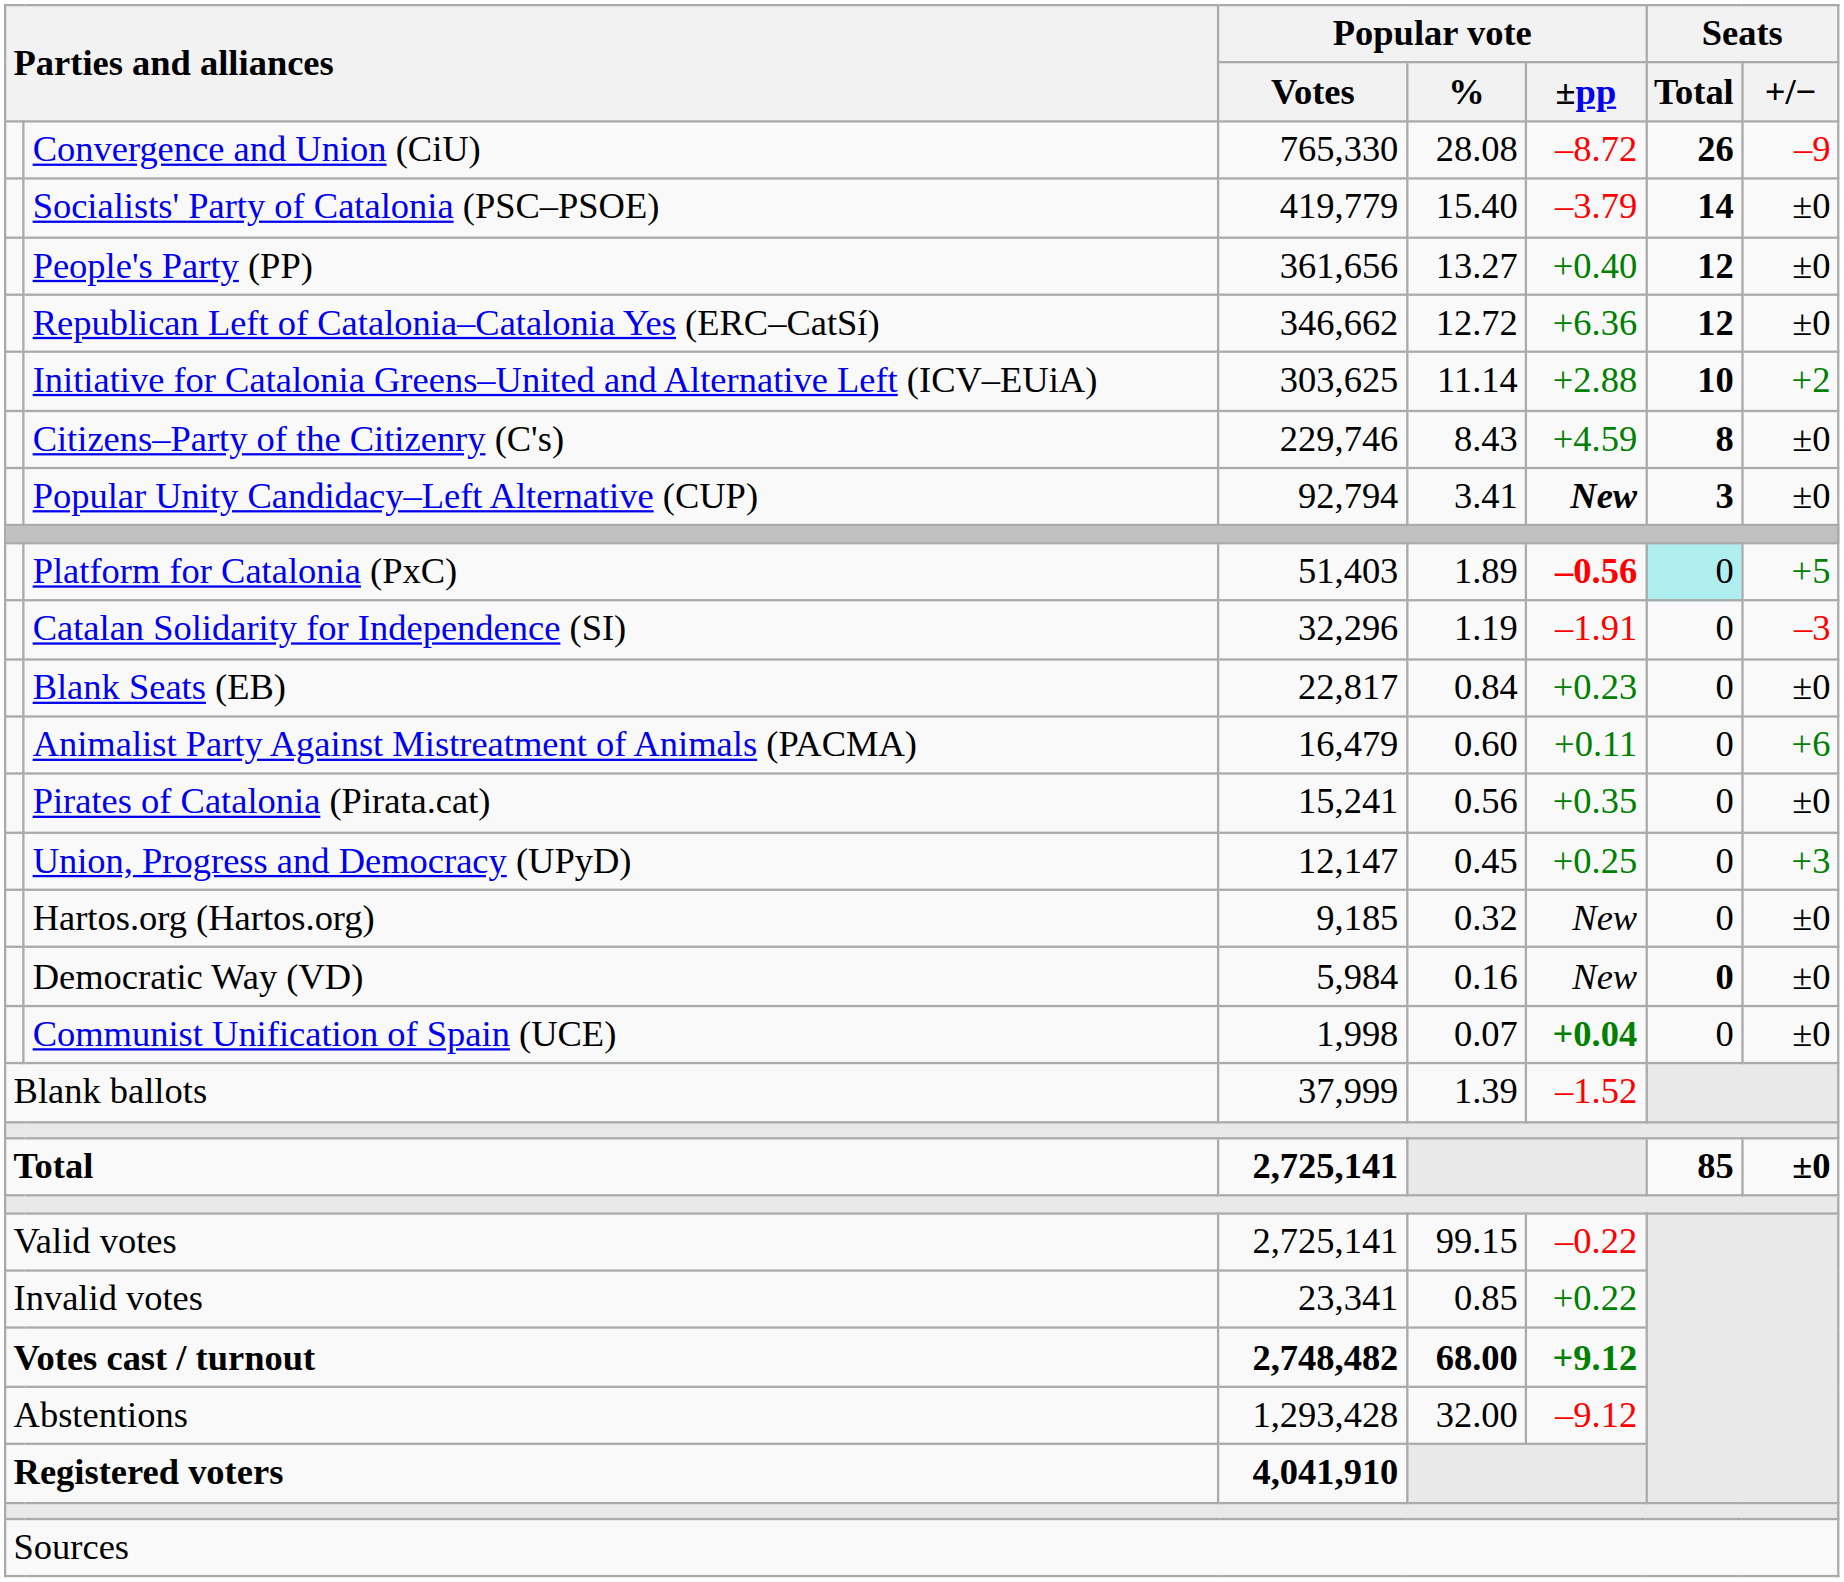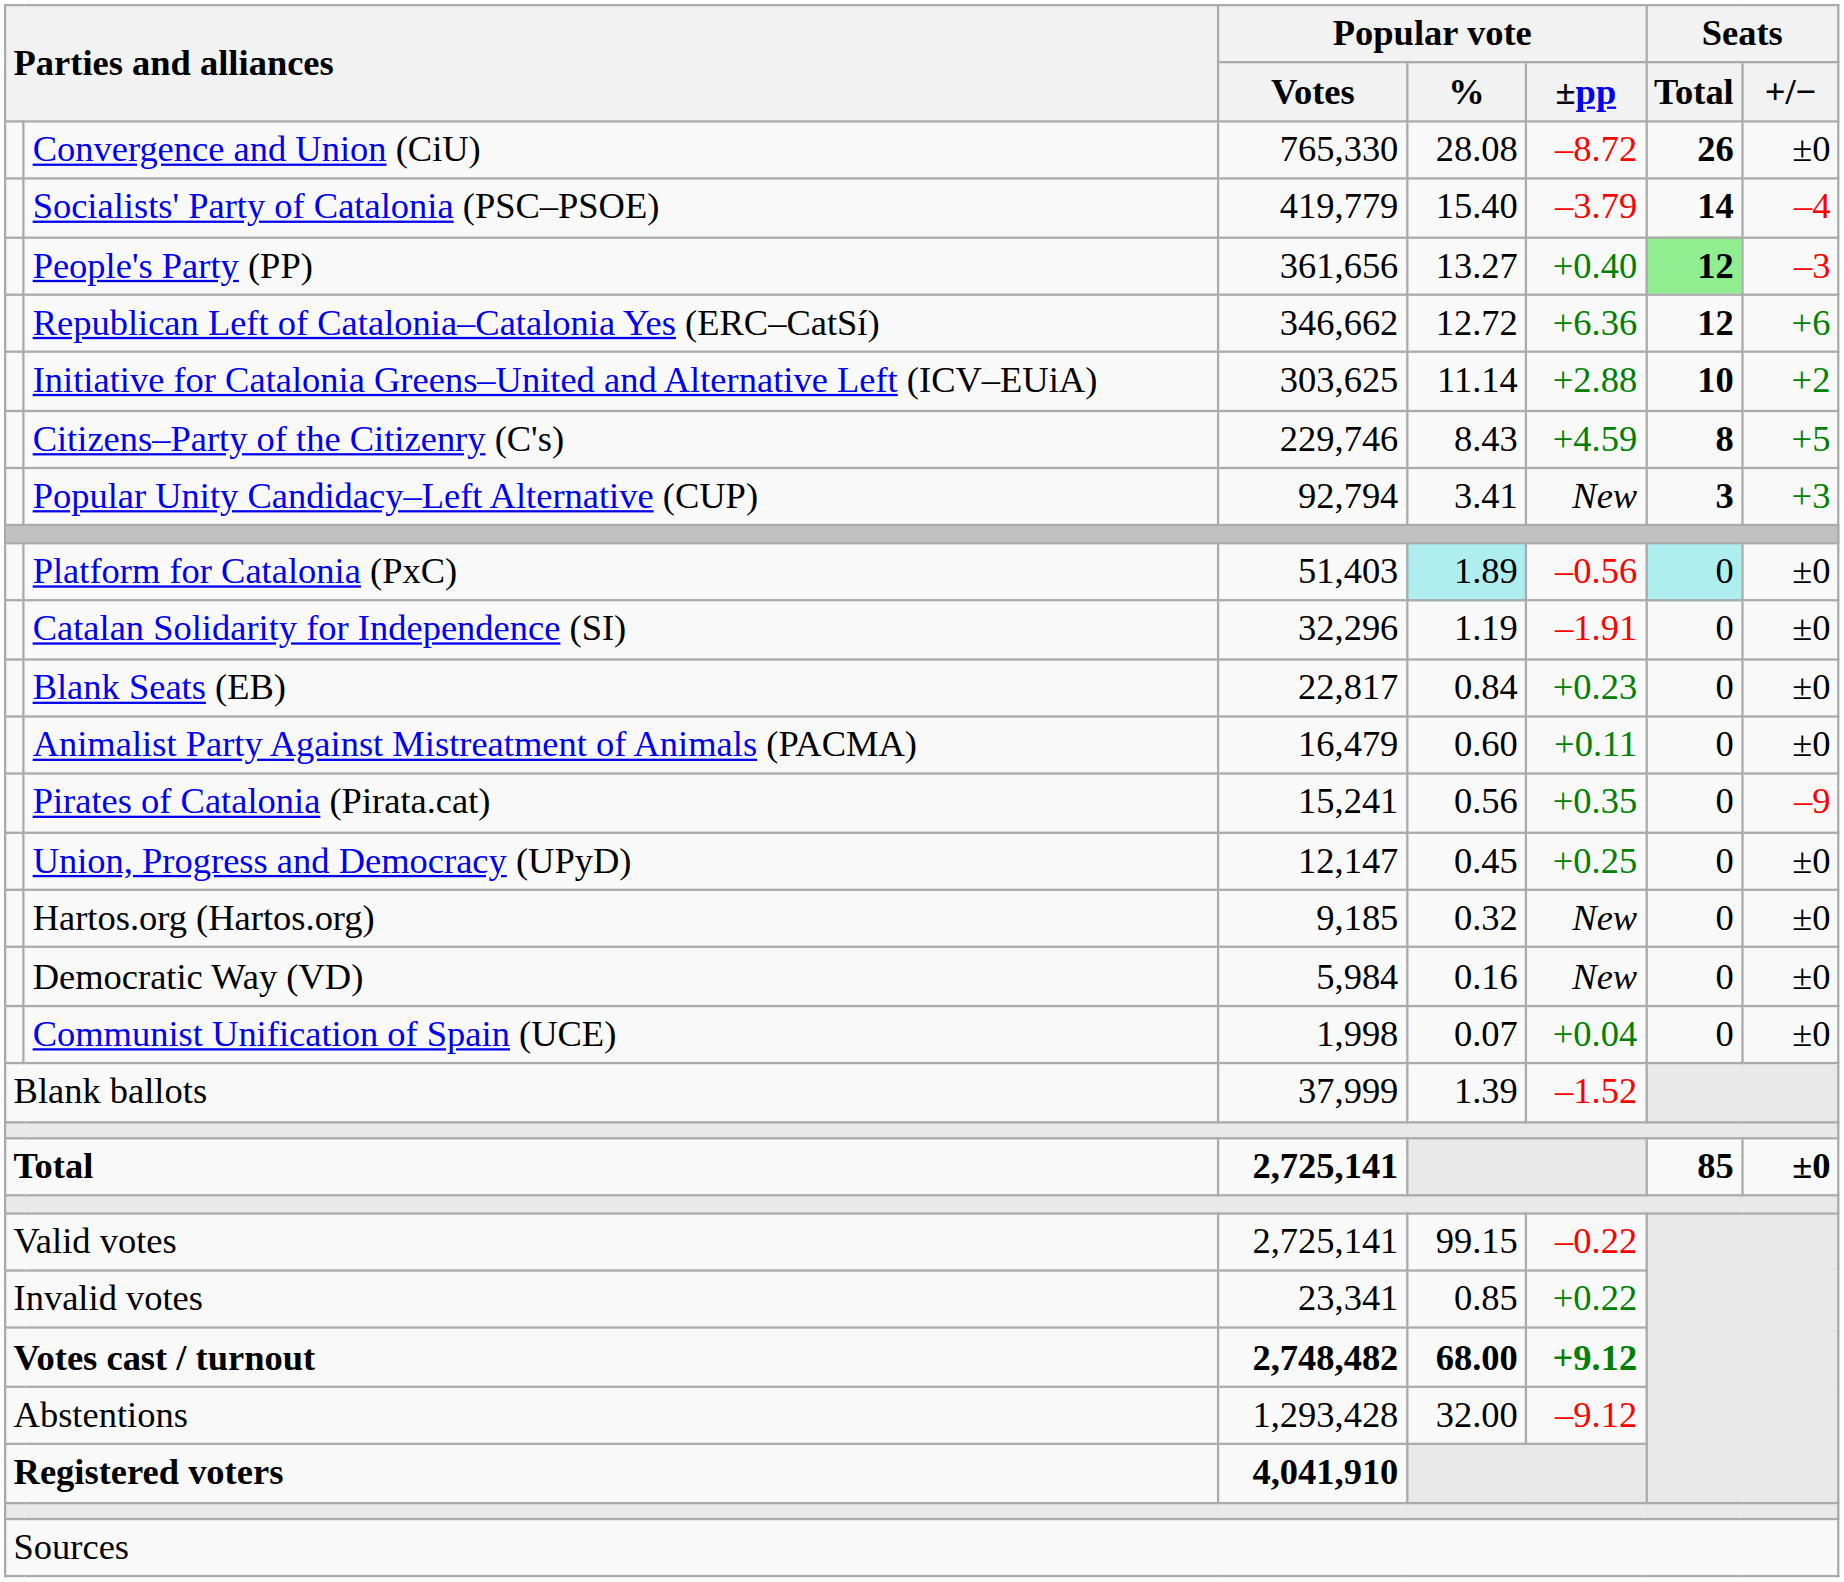(1812, 149) –9 -> (1811, 149) ±0
(1811, 206) ±0 -> (1812, 206) –4
(1716, 264) no background -> (1716, 264) lightgreen background
(1811, 264) ±0 -> (1812, 264) –3
(1811, 322) ±0 -> (1811, 322) +6
(1811, 438) ±0 -> (1811, 438) +5
(1604, 496) bold -> (1605, 496) normal
(1811, 496) ±0 -> (1811, 496) +3
(1486, 570) no background -> (1486, 570) paleturquoise background
(1596, 570) bold -> (1596, 570) normal
(1811, 570) +5 -> (1811, 570) ±0
(1812, 628) –3 -> (1811, 628) ±0
(1811, 744) +6 -> (1811, 744) ±0
(1811, 802) ±0 -> (1812, 802) –9
(1811, 860) +3 -> (1811, 860) ±0
(1725, 975) bold -> (1725, 975) normal
(1595, 1033) bold -> (1595, 1033) normal
